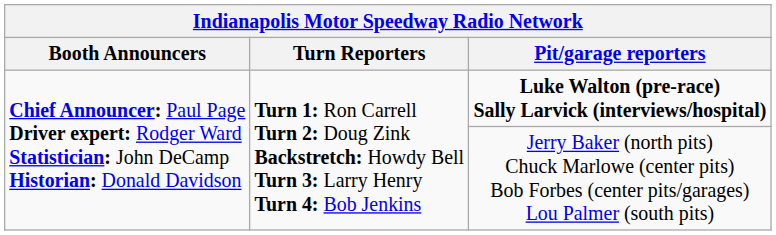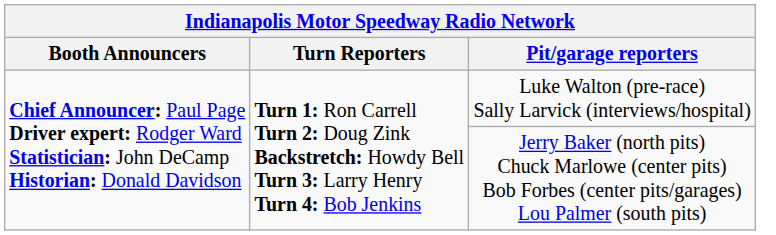(620, 98) bold -> (612, 98) normal
